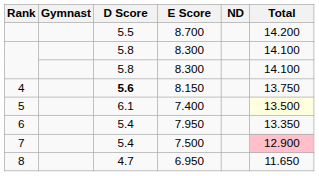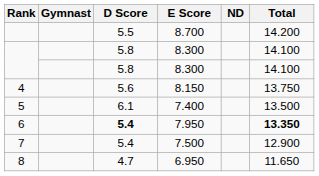(126, 87) bold -> (126, 87) normal
(282, 106) lightyellow background -> (282, 106) no background
(126, 124) normal -> (126, 124) bold
(282, 124) normal -> (282, 124) bold
(282, 143) pink background -> (282, 143) no background
